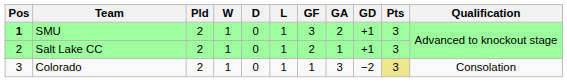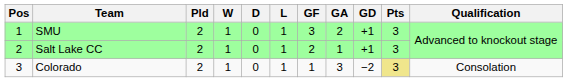(19, 31) bold -> (19, 31) normal
